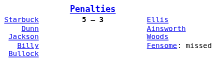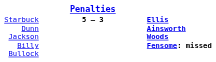(179, 33) normal -> (179, 33) bold
